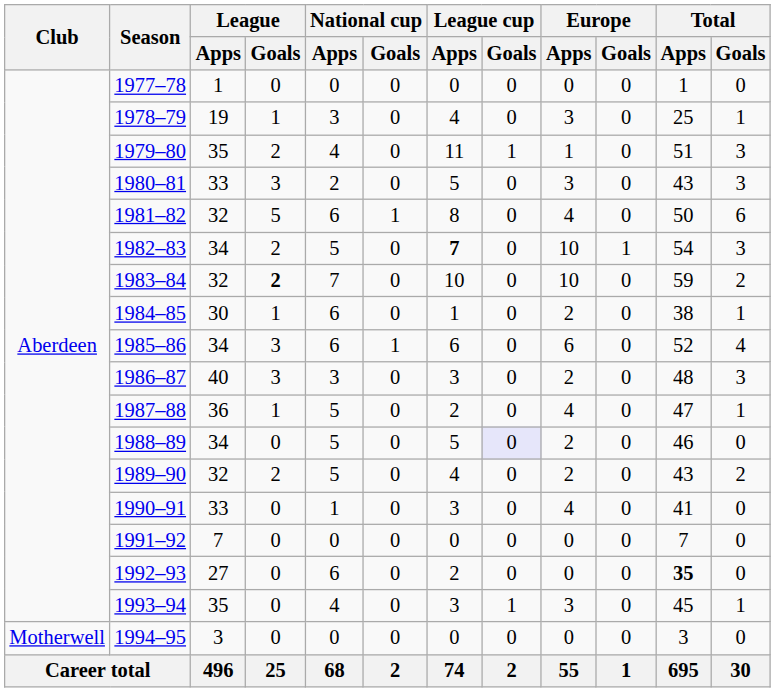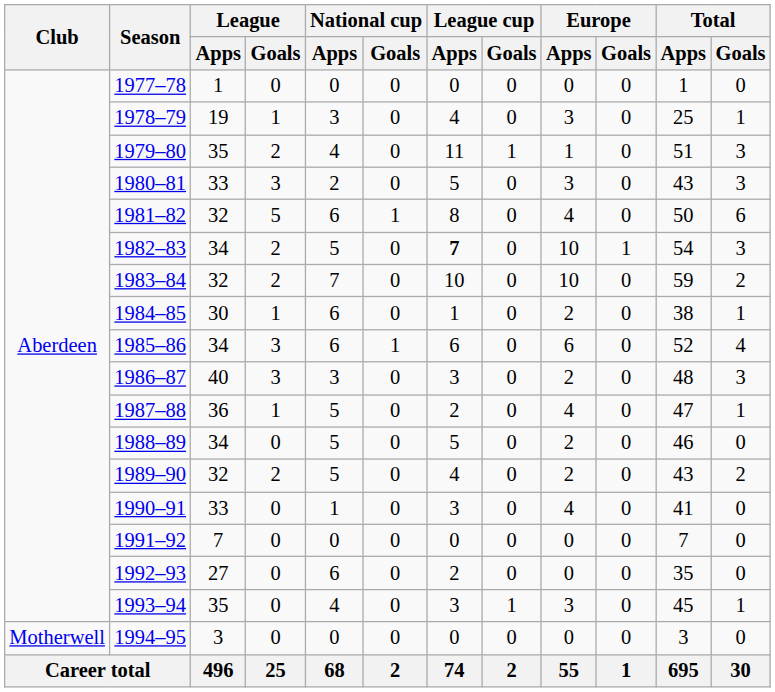(276, 280) bold -> (276, 280) normal
(512, 442) lavender background -> (512, 442) no background
(683, 572) bold -> (683, 572) normal
